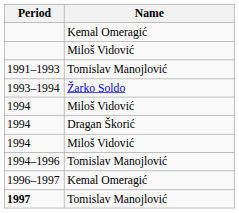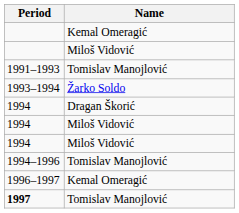(101, 106) Miloš Vidović -> (101, 106) Dragan Škorić
(101, 124) Dragan Škorić -> (101, 124) Miloš Vidović
